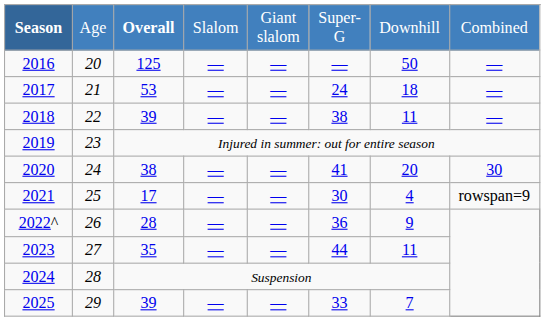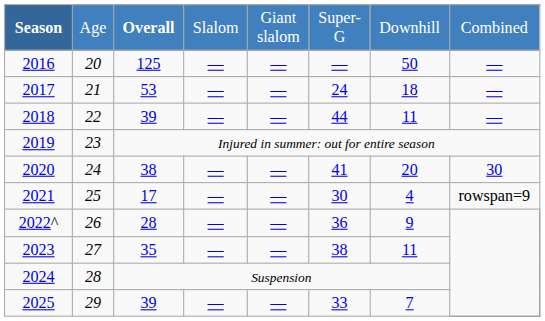(340, 116) 38 -> (340, 116) 44
(340, 249) 44 -> (340, 249) 38
